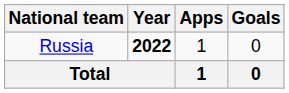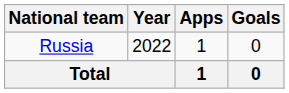(152, 46) bold -> (152, 46) normal
